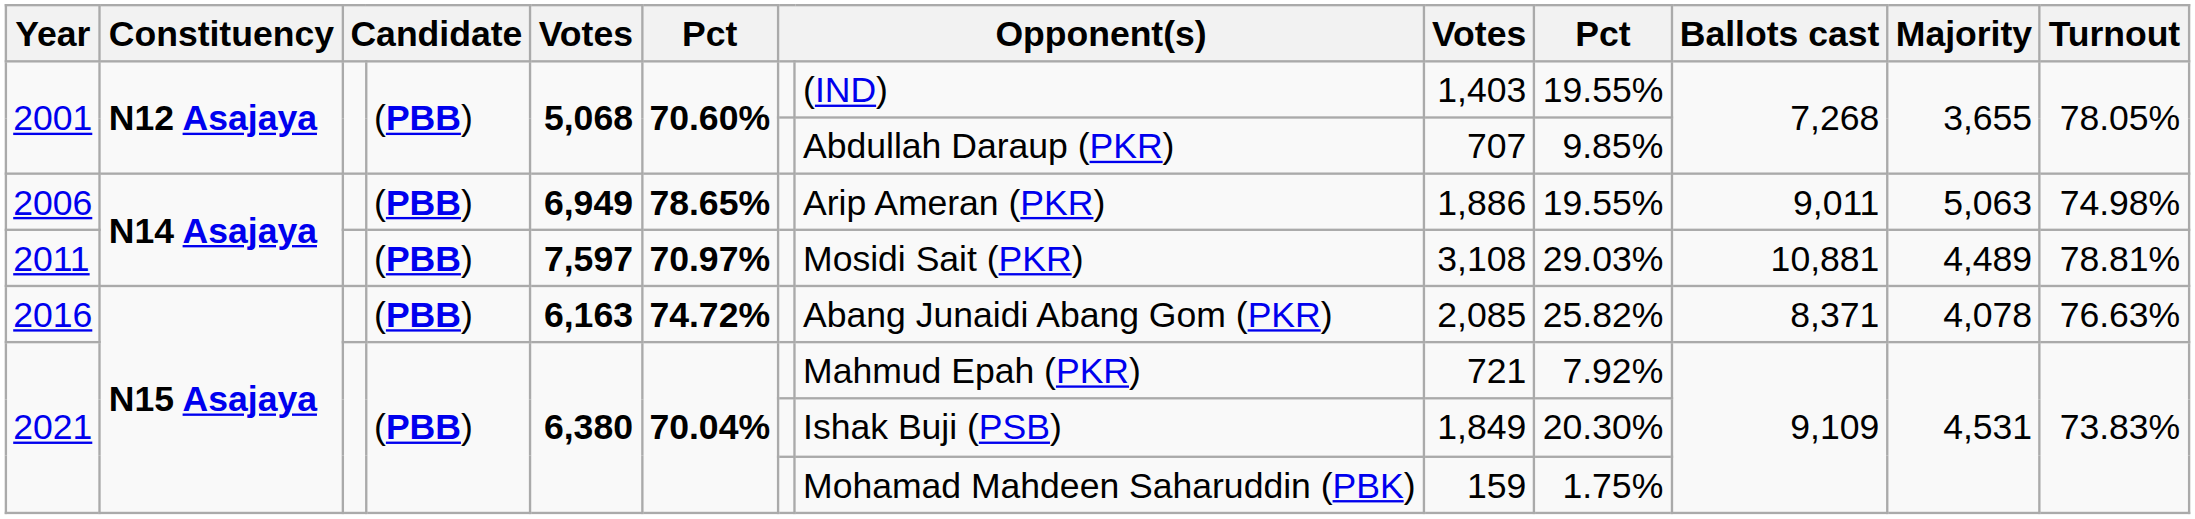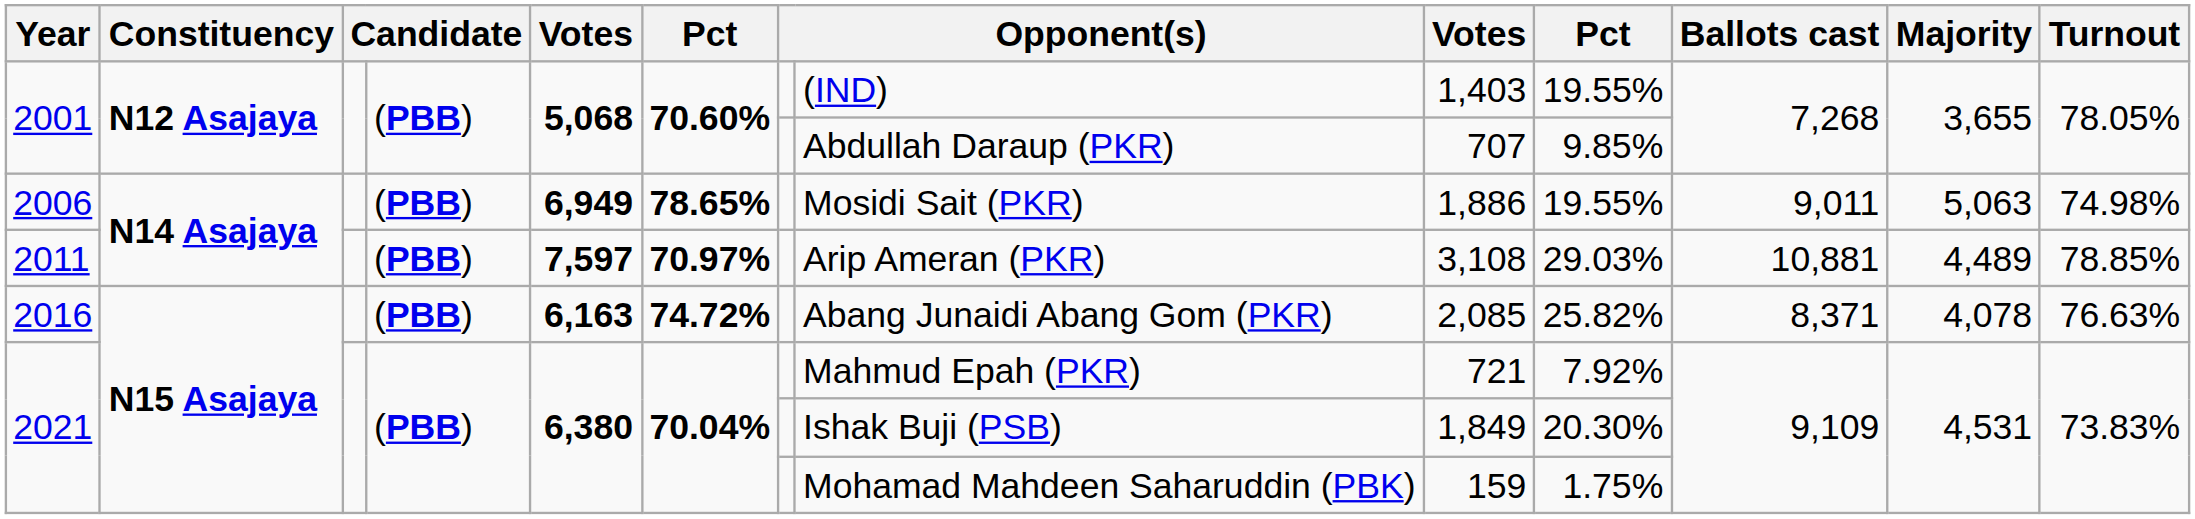(954, 202) Arip Ameran (PKR) -> (943, 202) Mosidi Sait (PKR)
(943, 259) Mosidi Sait (PKR) -> (954, 259) Arip Ameran (PKR)
(2120, 259) 78.81% -> (2120, 259) 78.85%
